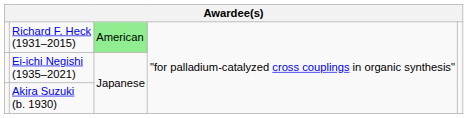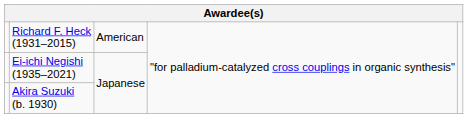(120, 37) lightgreen background -> (120, 37) no background
